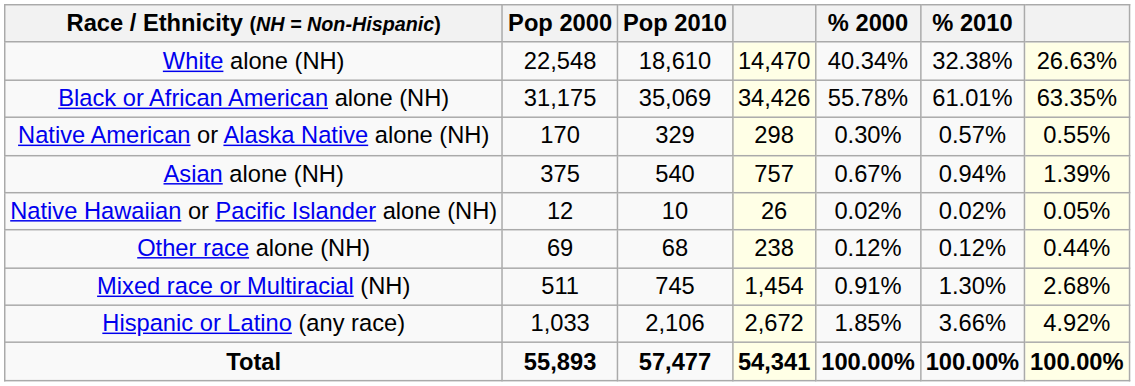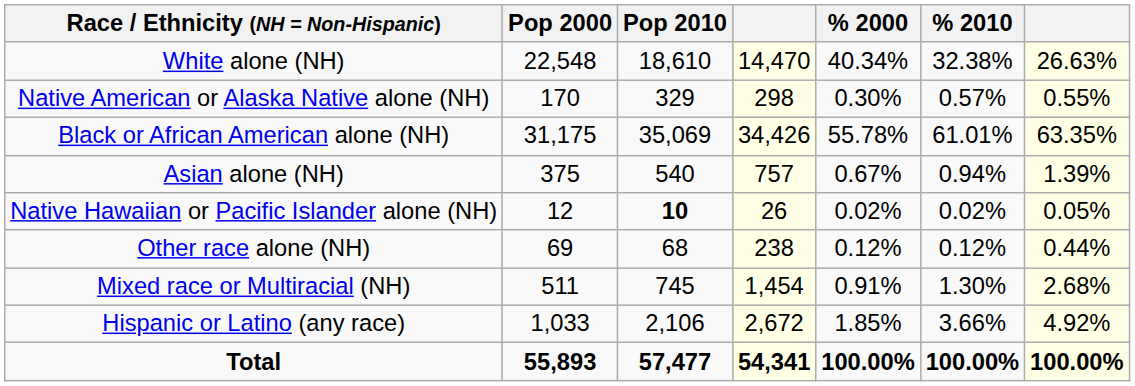rows swapped: (254, 98) <-> (254, 135)
(675, 211) normal -> (675, 211) bold
